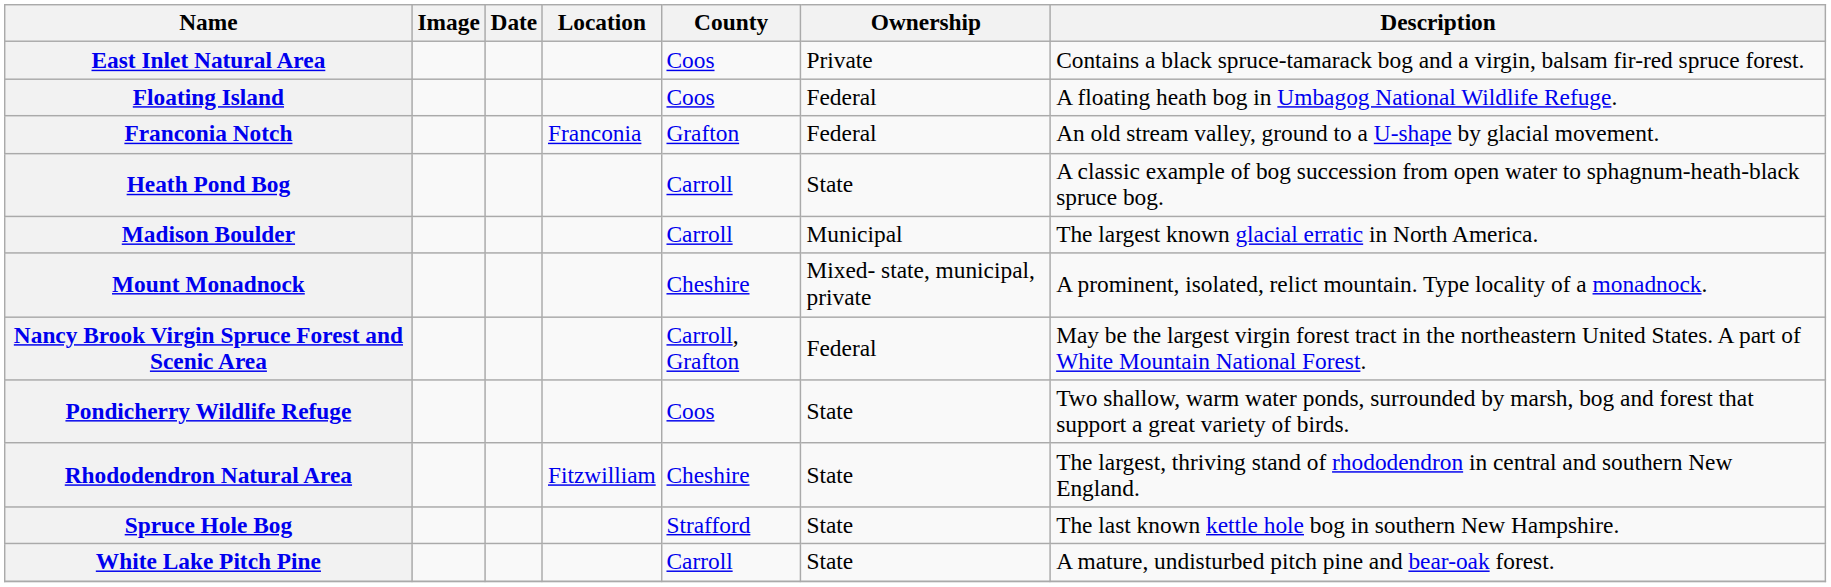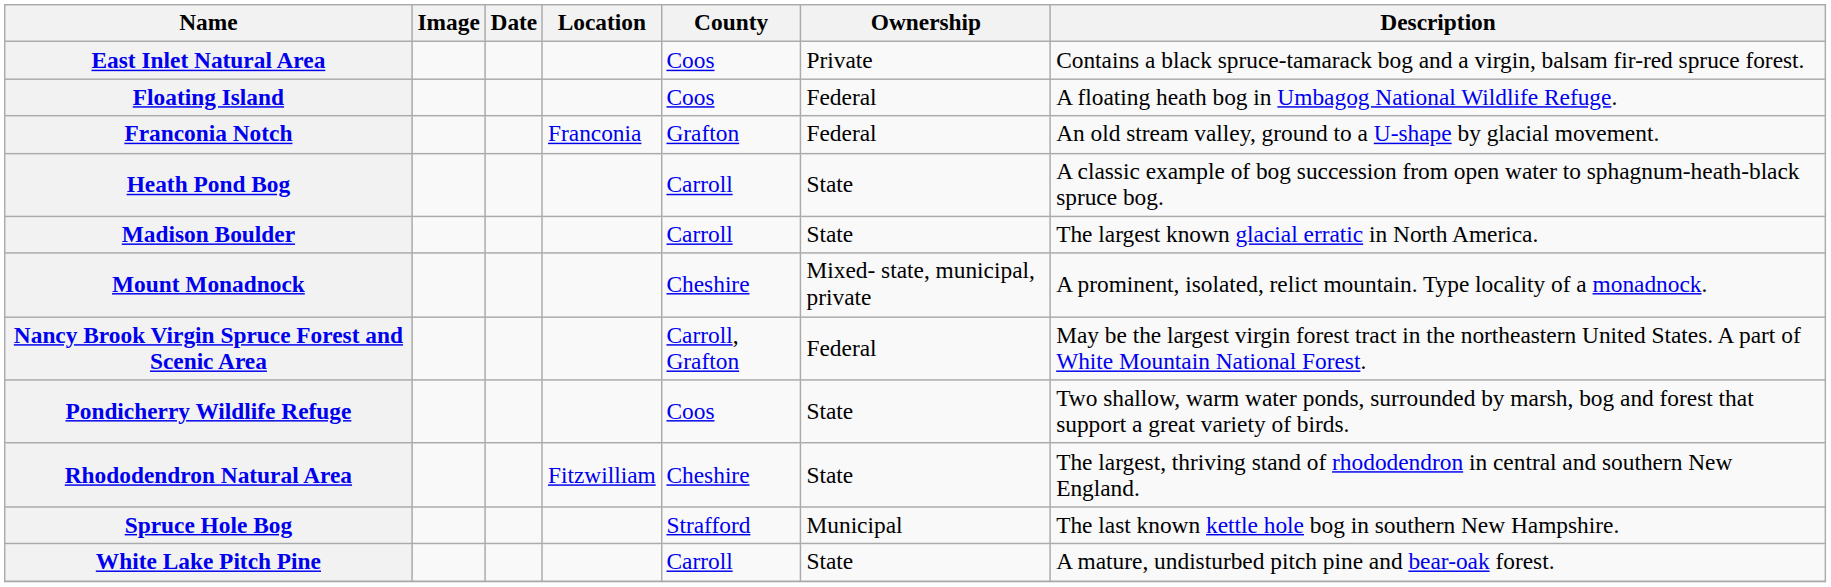(855, 234) Municipal -> (830, 234) State
(830, 524) State -> (855, 524) Municipal
